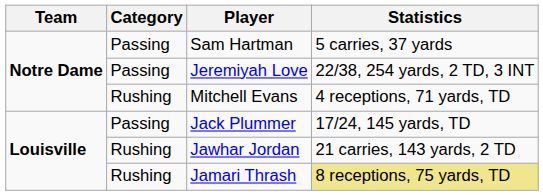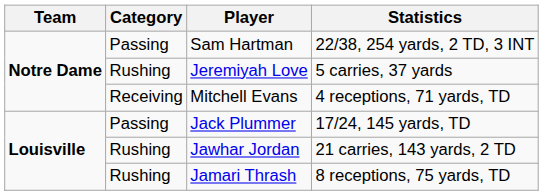(384, 44) 5 carries, 37 yards -> (425, 44) 22/38, 254 yards, 2 TD, 3 INT
(140, 71) Passing -> (140, 71) Rushing
(425, 71) 22/38, 254 yards, 2 TD, 3 INT -> (384, 71) 5 carries, 37 yards
(141, 97) Rushing -> (146, 97) Receiving
(413, 176) khaki background -> (413, 176) no background
